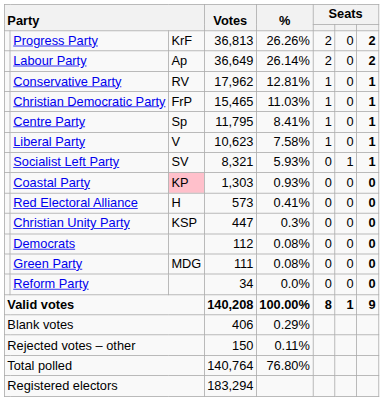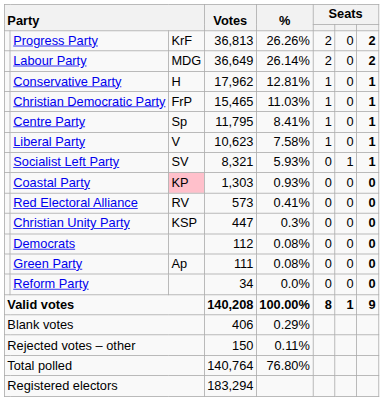(179, 61) Ap -> (186, 61) MDG
(180, 81) RV -> (176, 81) H
(176, 203) H -> (180, 203) RV
(186, 264) MDG -> (179, 264) Ap
